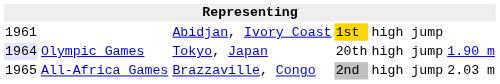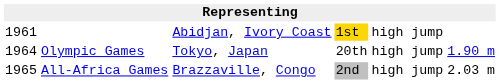(21, 51) lavender background -> (21, 51) no background
